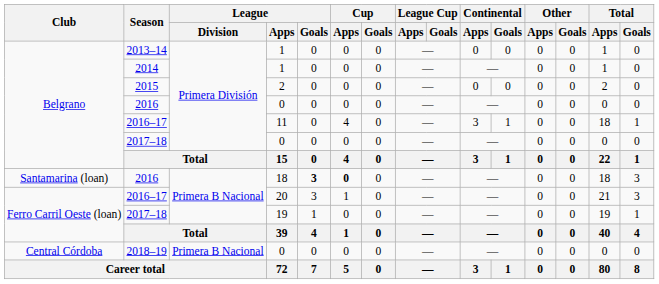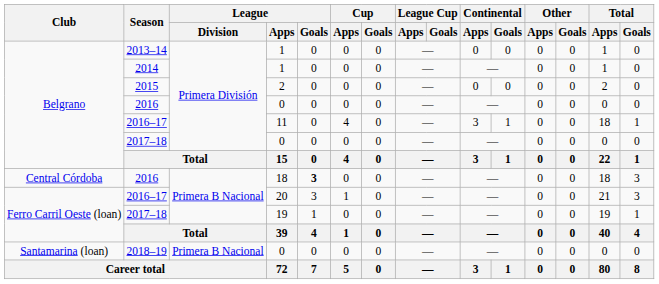(64, 178) Santamarina (loan) -> (64, 178) Central Córdoba
(346, 178) bold -> (346, 178) normal
(64, 251) Central Córdoba -> (64, 251) Santamarina (loan)
